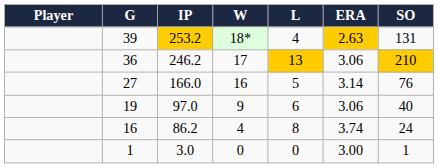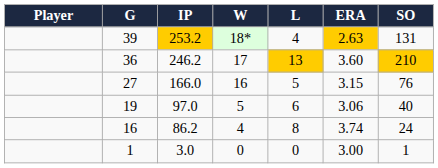(351, 60) 3.06 -> (351, 60) 3.60
(351, 83) 3.14 -> (351, 83) 3.15
(240, 106) 9 -> (240, 106) 5
